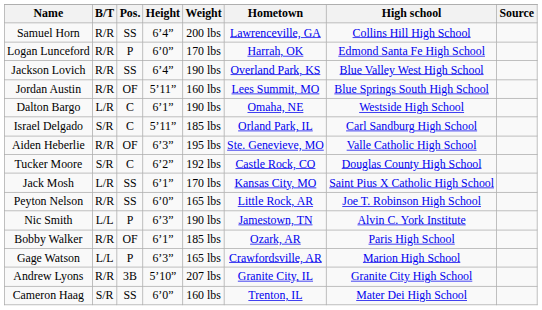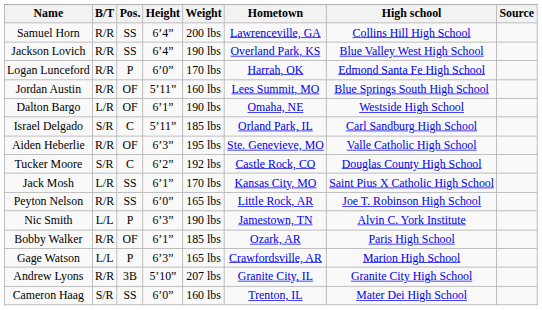rows swapped: (48, 70) <-> (48, 51)
(130, 107) C -> (130, 107) OF
